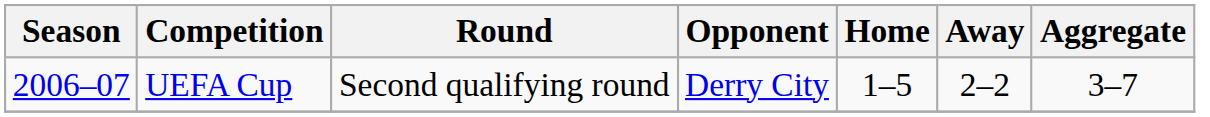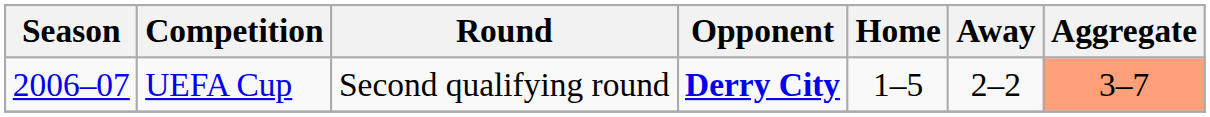(757, 84) normal -> (763, 84) bold
(1113, 84) no background -> (1124, 84) lightsalmon background
